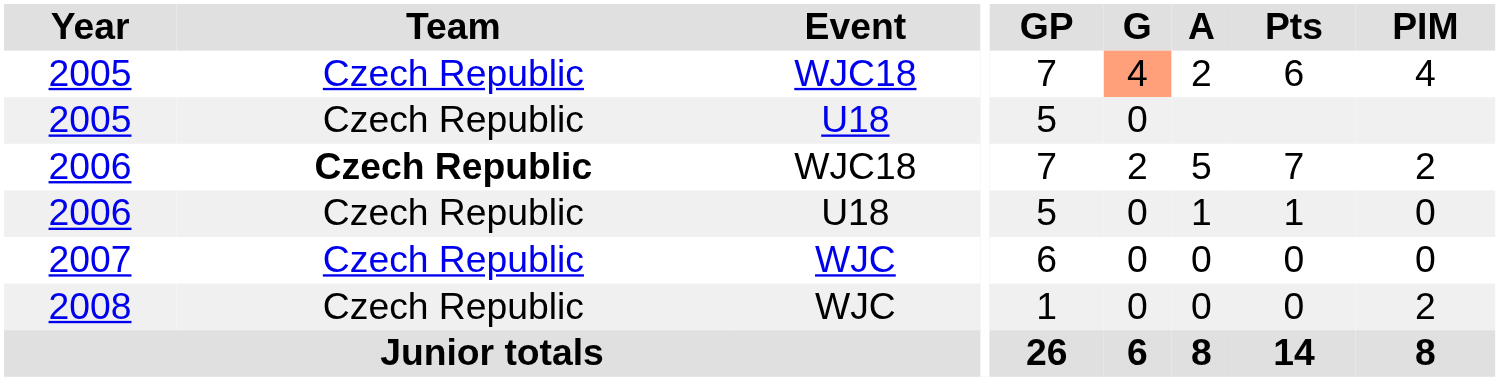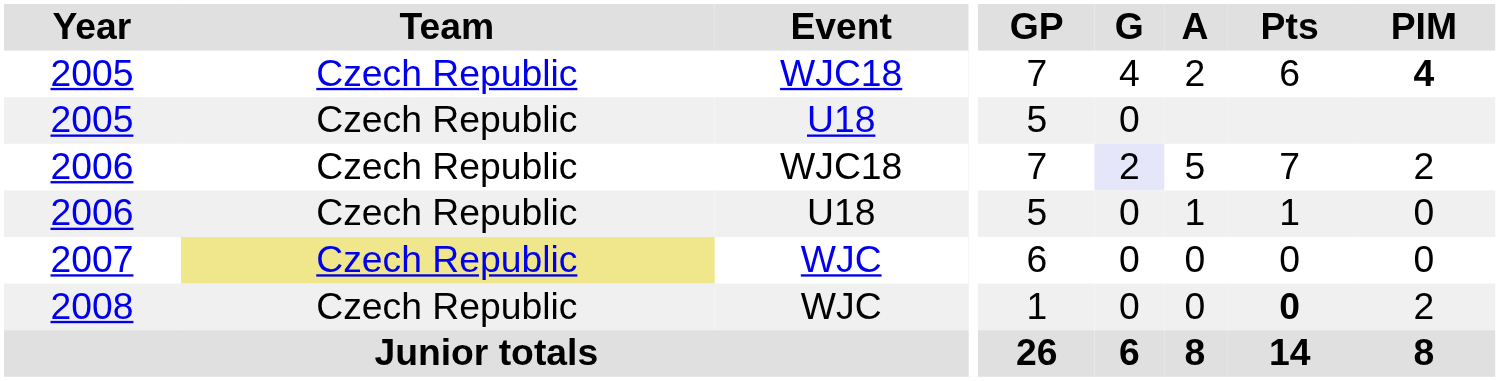(1137, 73) lightsalmon background -> (1129, 73) no background
(1425, 73) normal -> (1424, 73) bold
(453, 166) bold -> (447, 166) normal
(1137, 166) no background -> (1129, 166) lavender background
(453, 259) no background -> (447, 259) khaki background
(1294, 306) normal -> (1290, 306) bold
